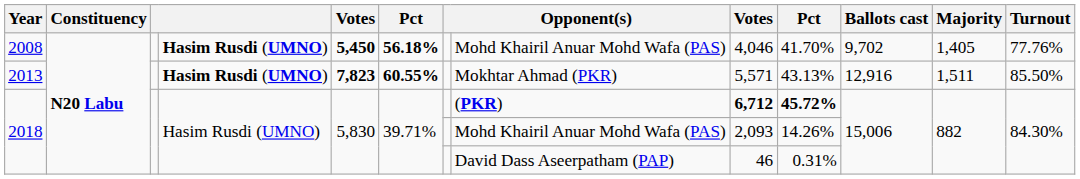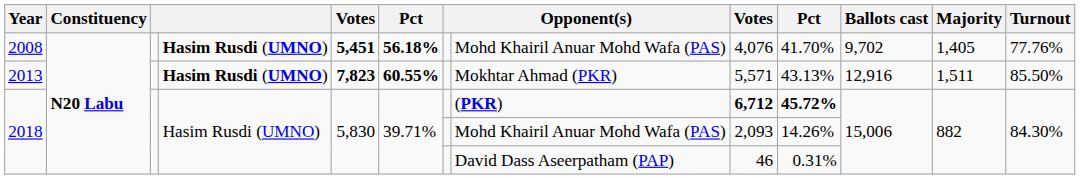(356, 46) 5,450 -> (356, 46) 5,451
(754, 46) 4,046 -> (754, 46) 4,076
